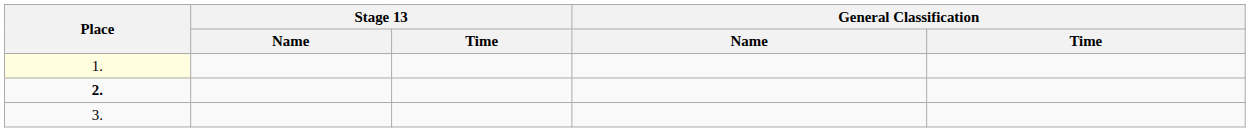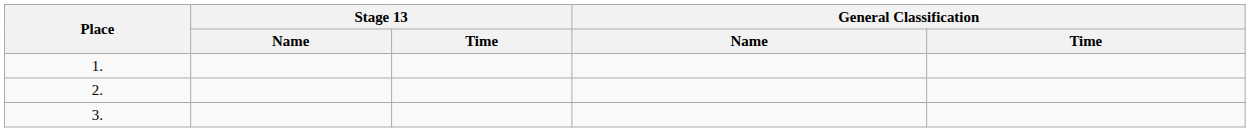(97, 66) lightyellow background -> (97, 66) no background
(97, 90) bold -> (97, 90) normal
